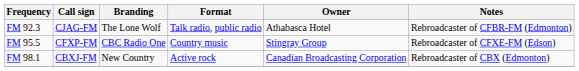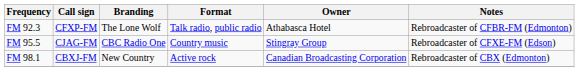(76, 27) CJAG-FM -> (76, 27) CFXP-FM
(76, 43) CFXP-FM -> (76, 43) CJAG-FM
